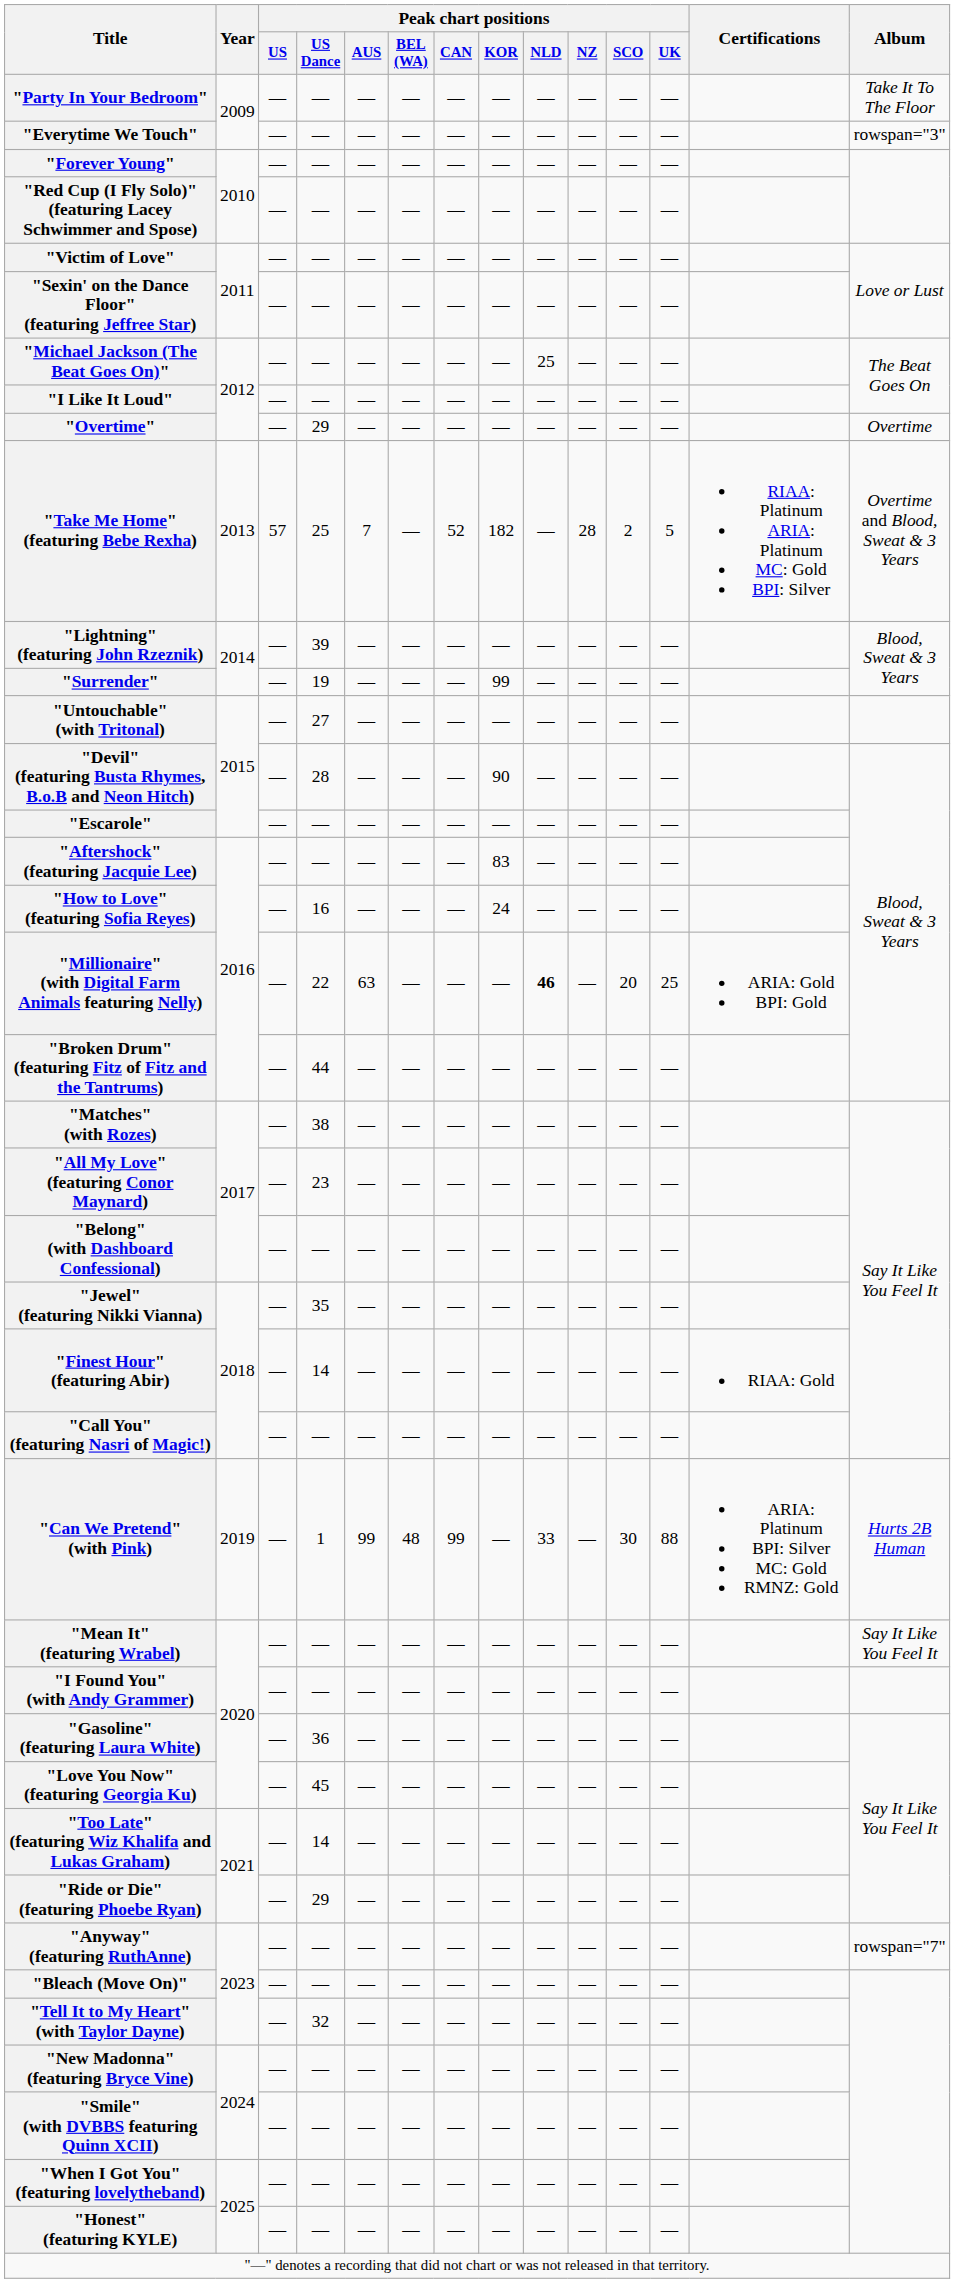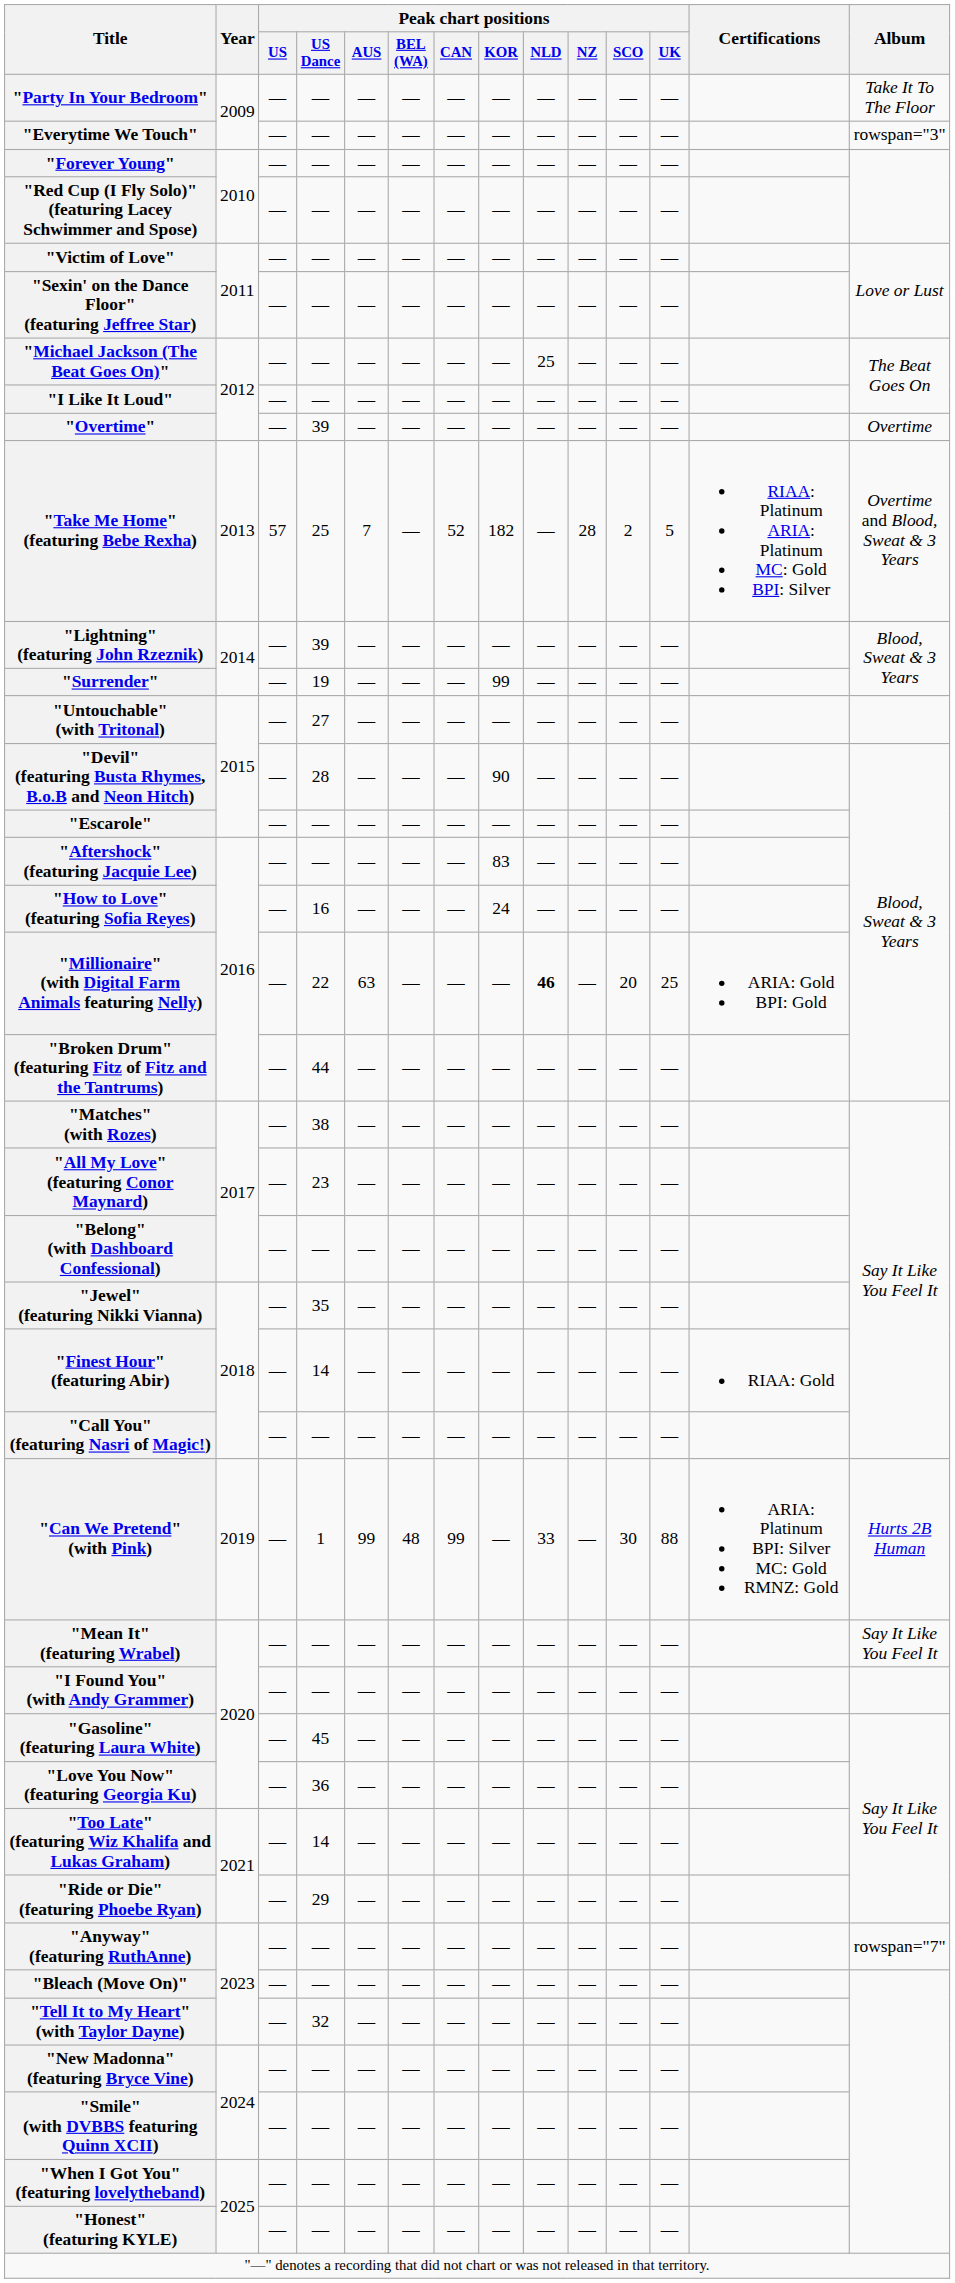(321, 426) 29 -> (321, 426) 39
(321, 1737) 36 -> (321, 1737) 45
(321, 1784) 45 -> (321, 1784) 36
